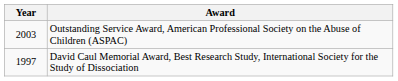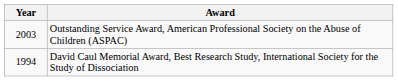(26, 62) 1997 -> (26, 62) 1994
